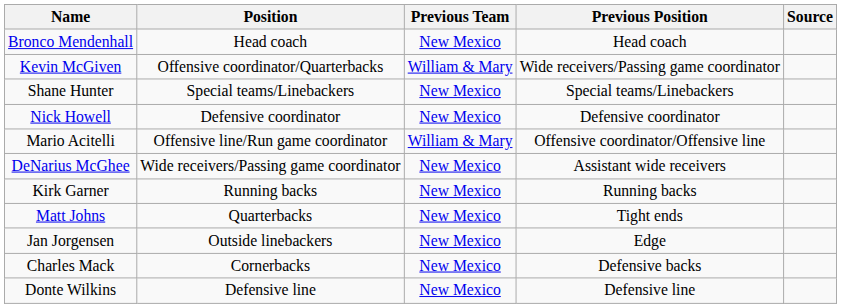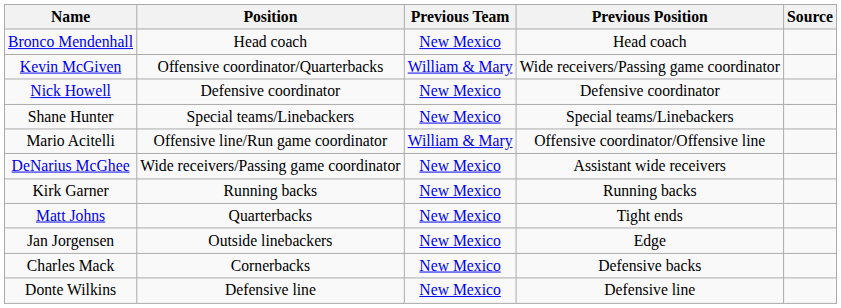rows swapped: (71, 116) <-> (71, 91)
